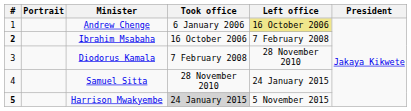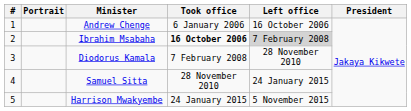(291, 25) khaki background -> (291, 25) no background
(13, 39) bold -> (13, 39) normal
(209, 39) normal -> (209, 39) bold
(291, 39) no background -> (291, 39) lightgrey background
(13, 100) bold -> (13, 100) normal
(209, 100) lightgrey background -> (209, 100) no background
